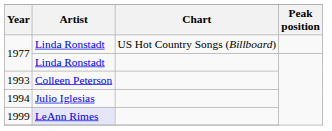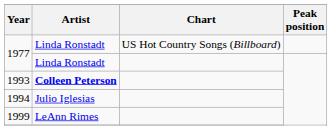(74, 80) normal -> (76, 80) bold
(67, 116) lavender background -> (67, 116) no background
